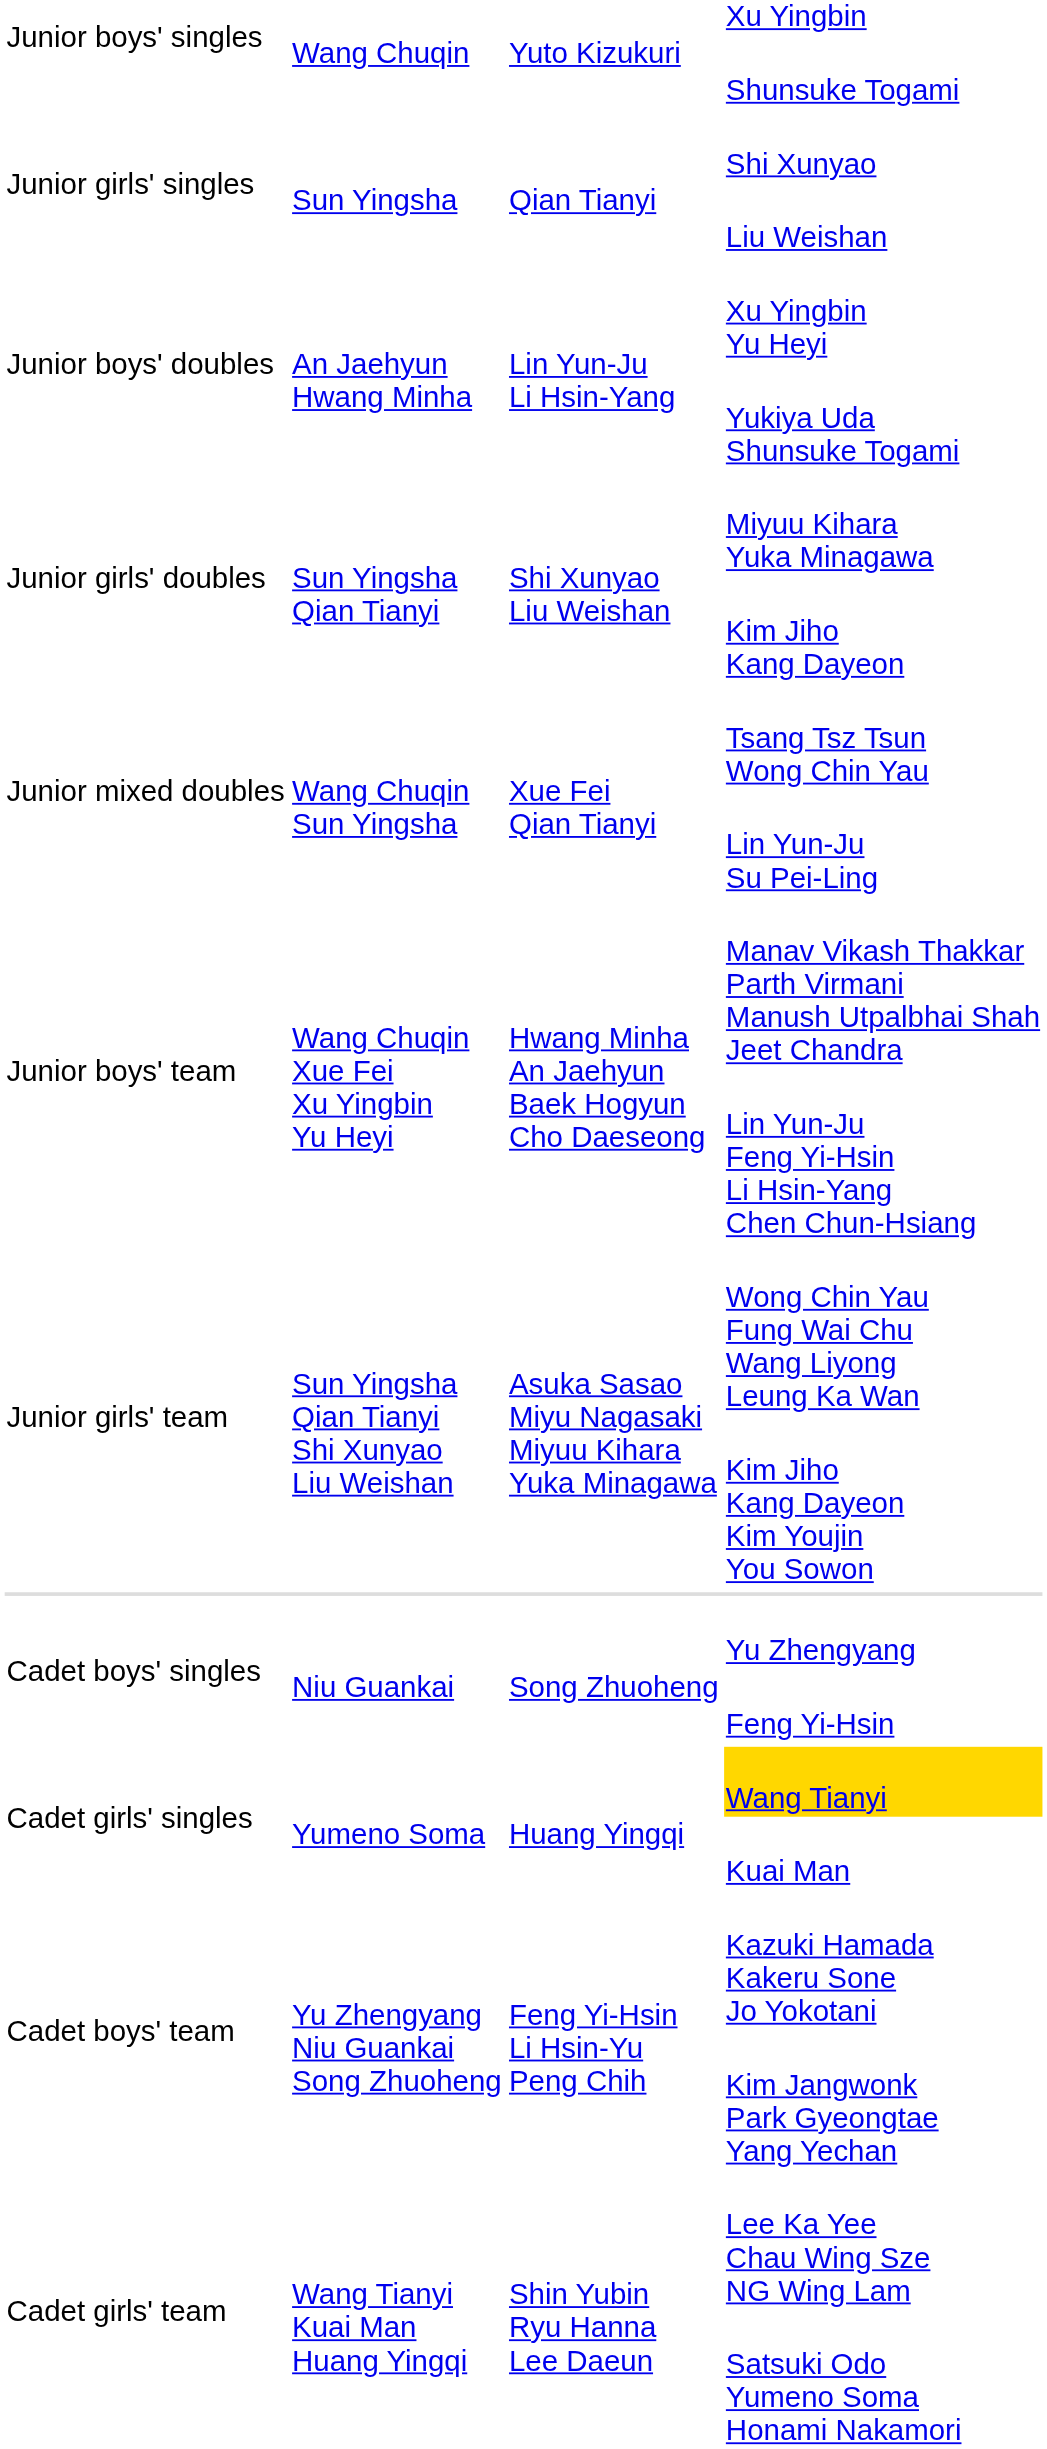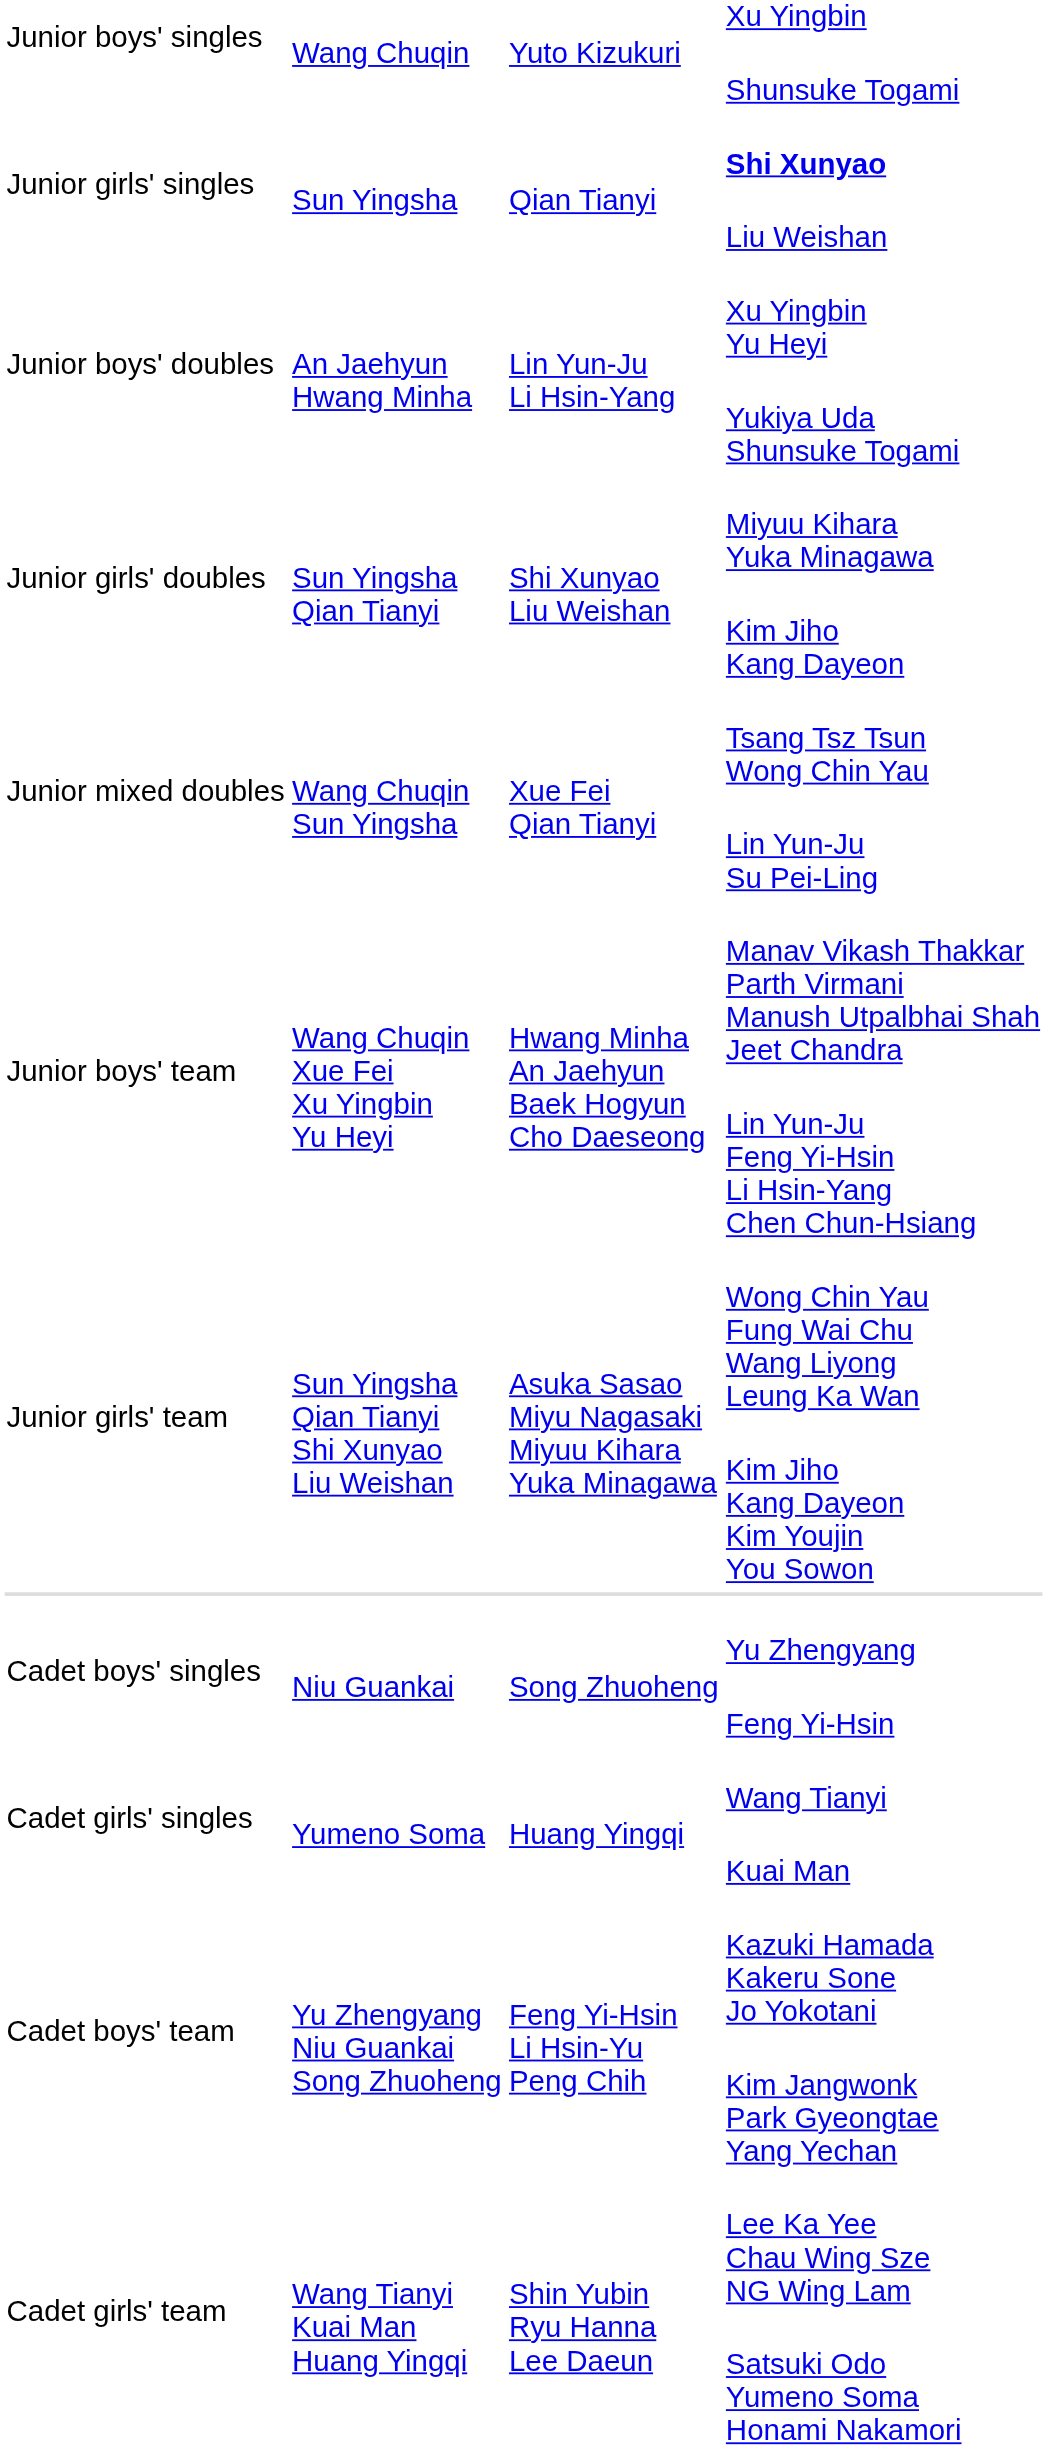(801, 163) normal -> (806, 163) bold
(806, 1797) gold background -> (806, 1797) no background
